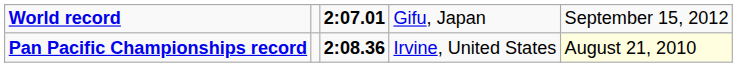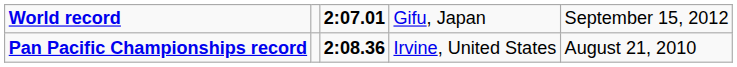(630, 47) lightyellow background -> (630, 47) no background
